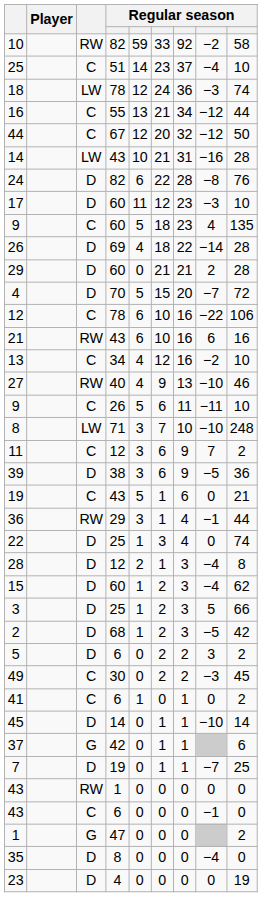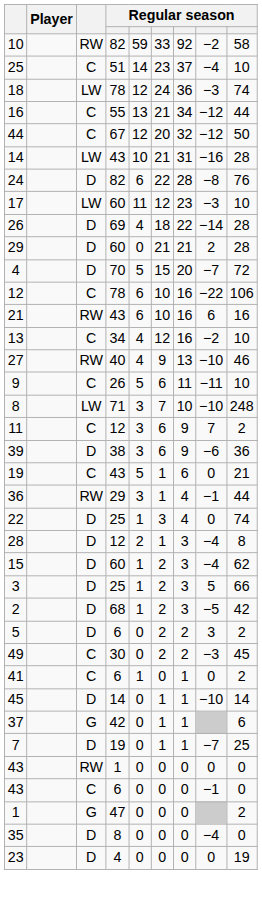(91, 203) D -> (91, 203) LW
- row: (16, 225)
(211, 474) −5 -> (211, 451) −6
